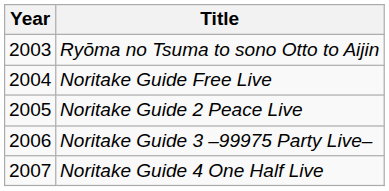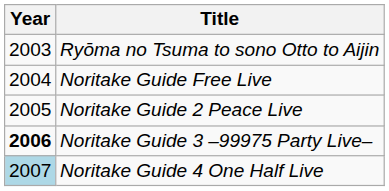(30, 140) normal -> (30, 140) bold
(30, 170) no background -> (30, 170) lightblue background
